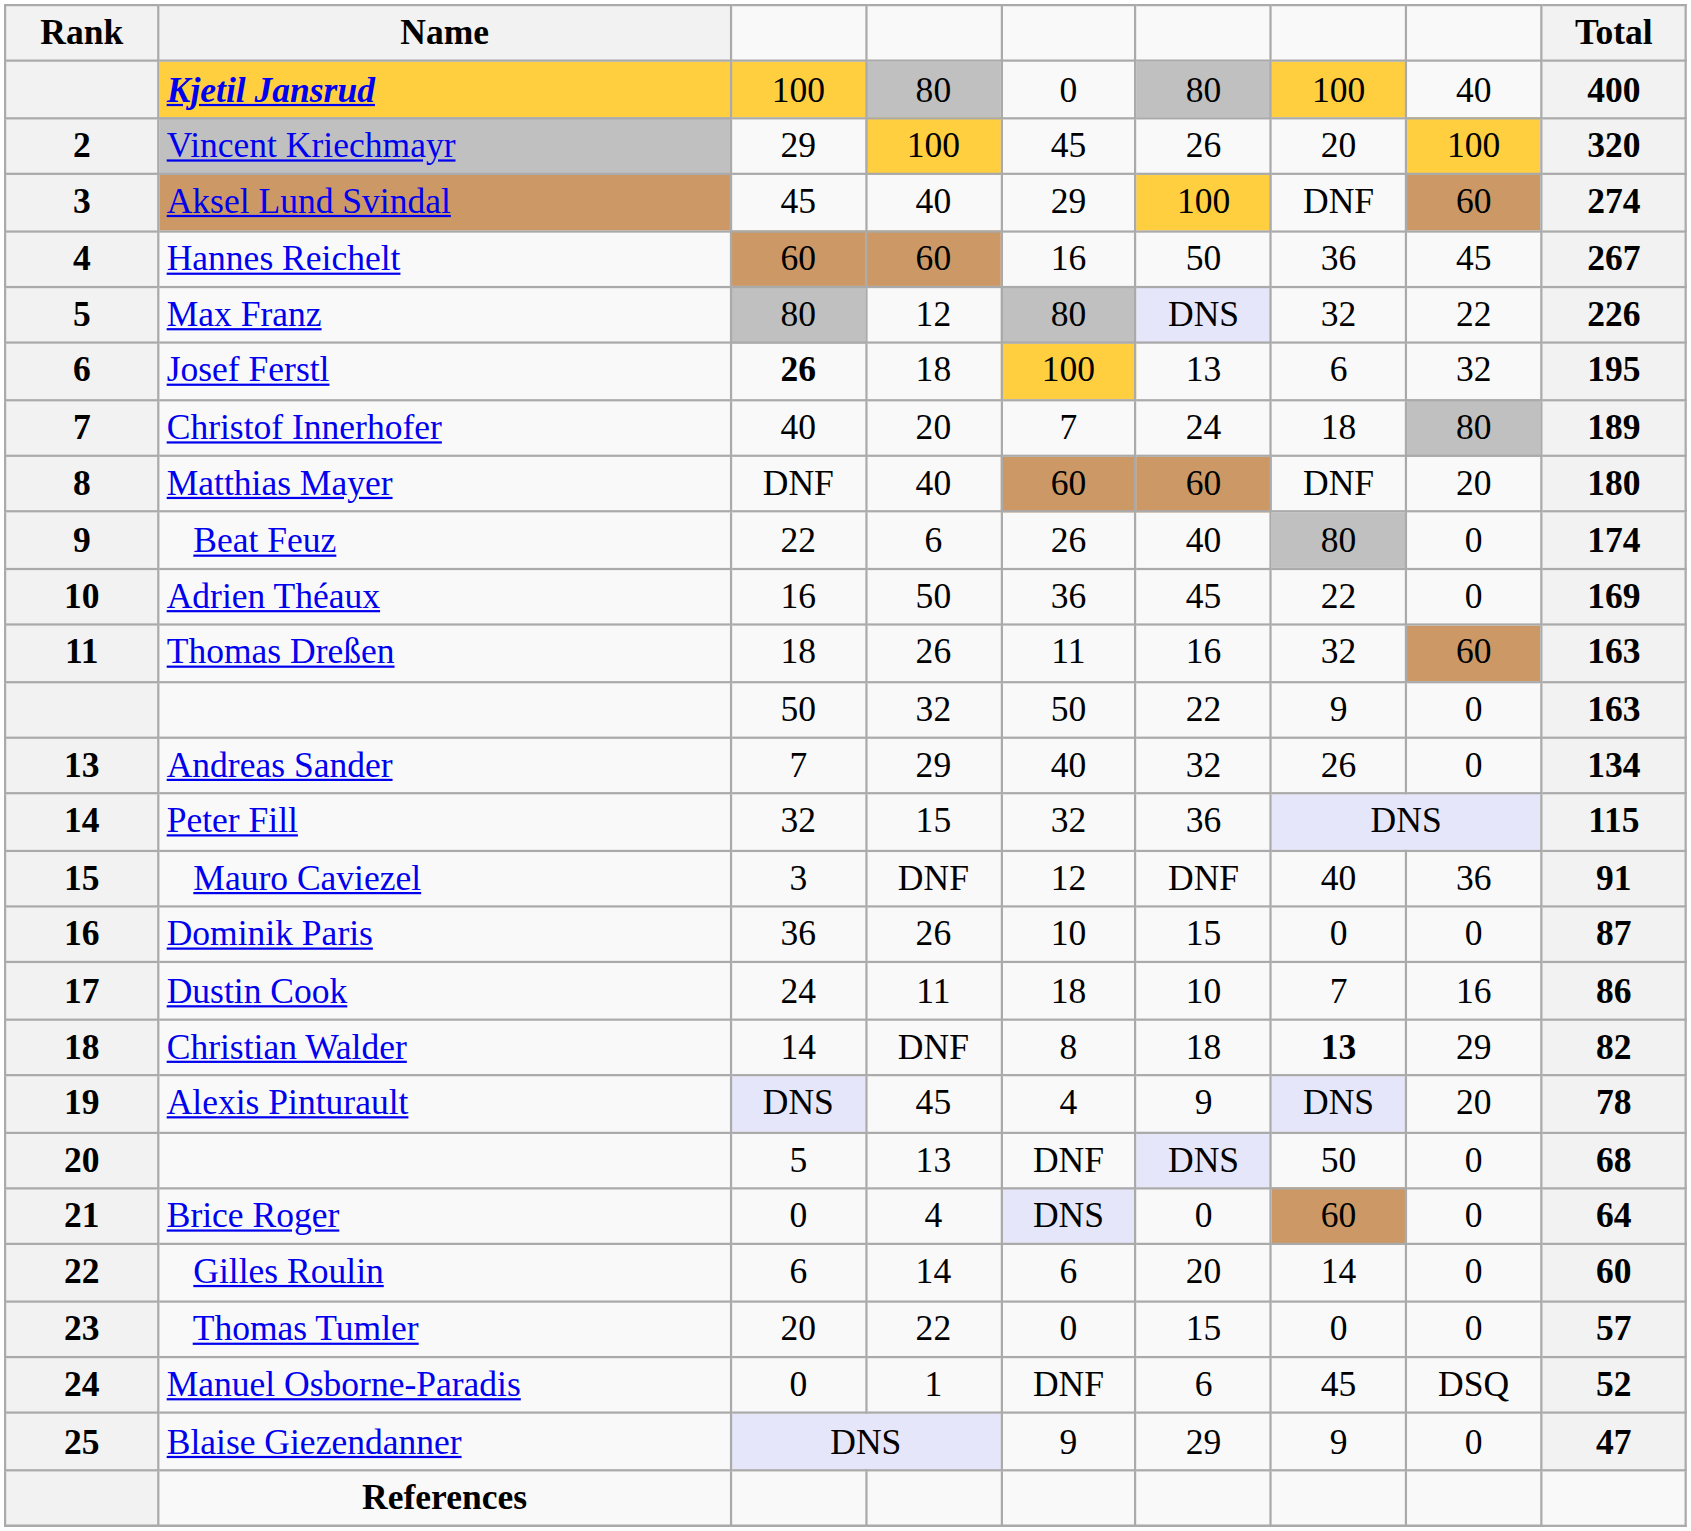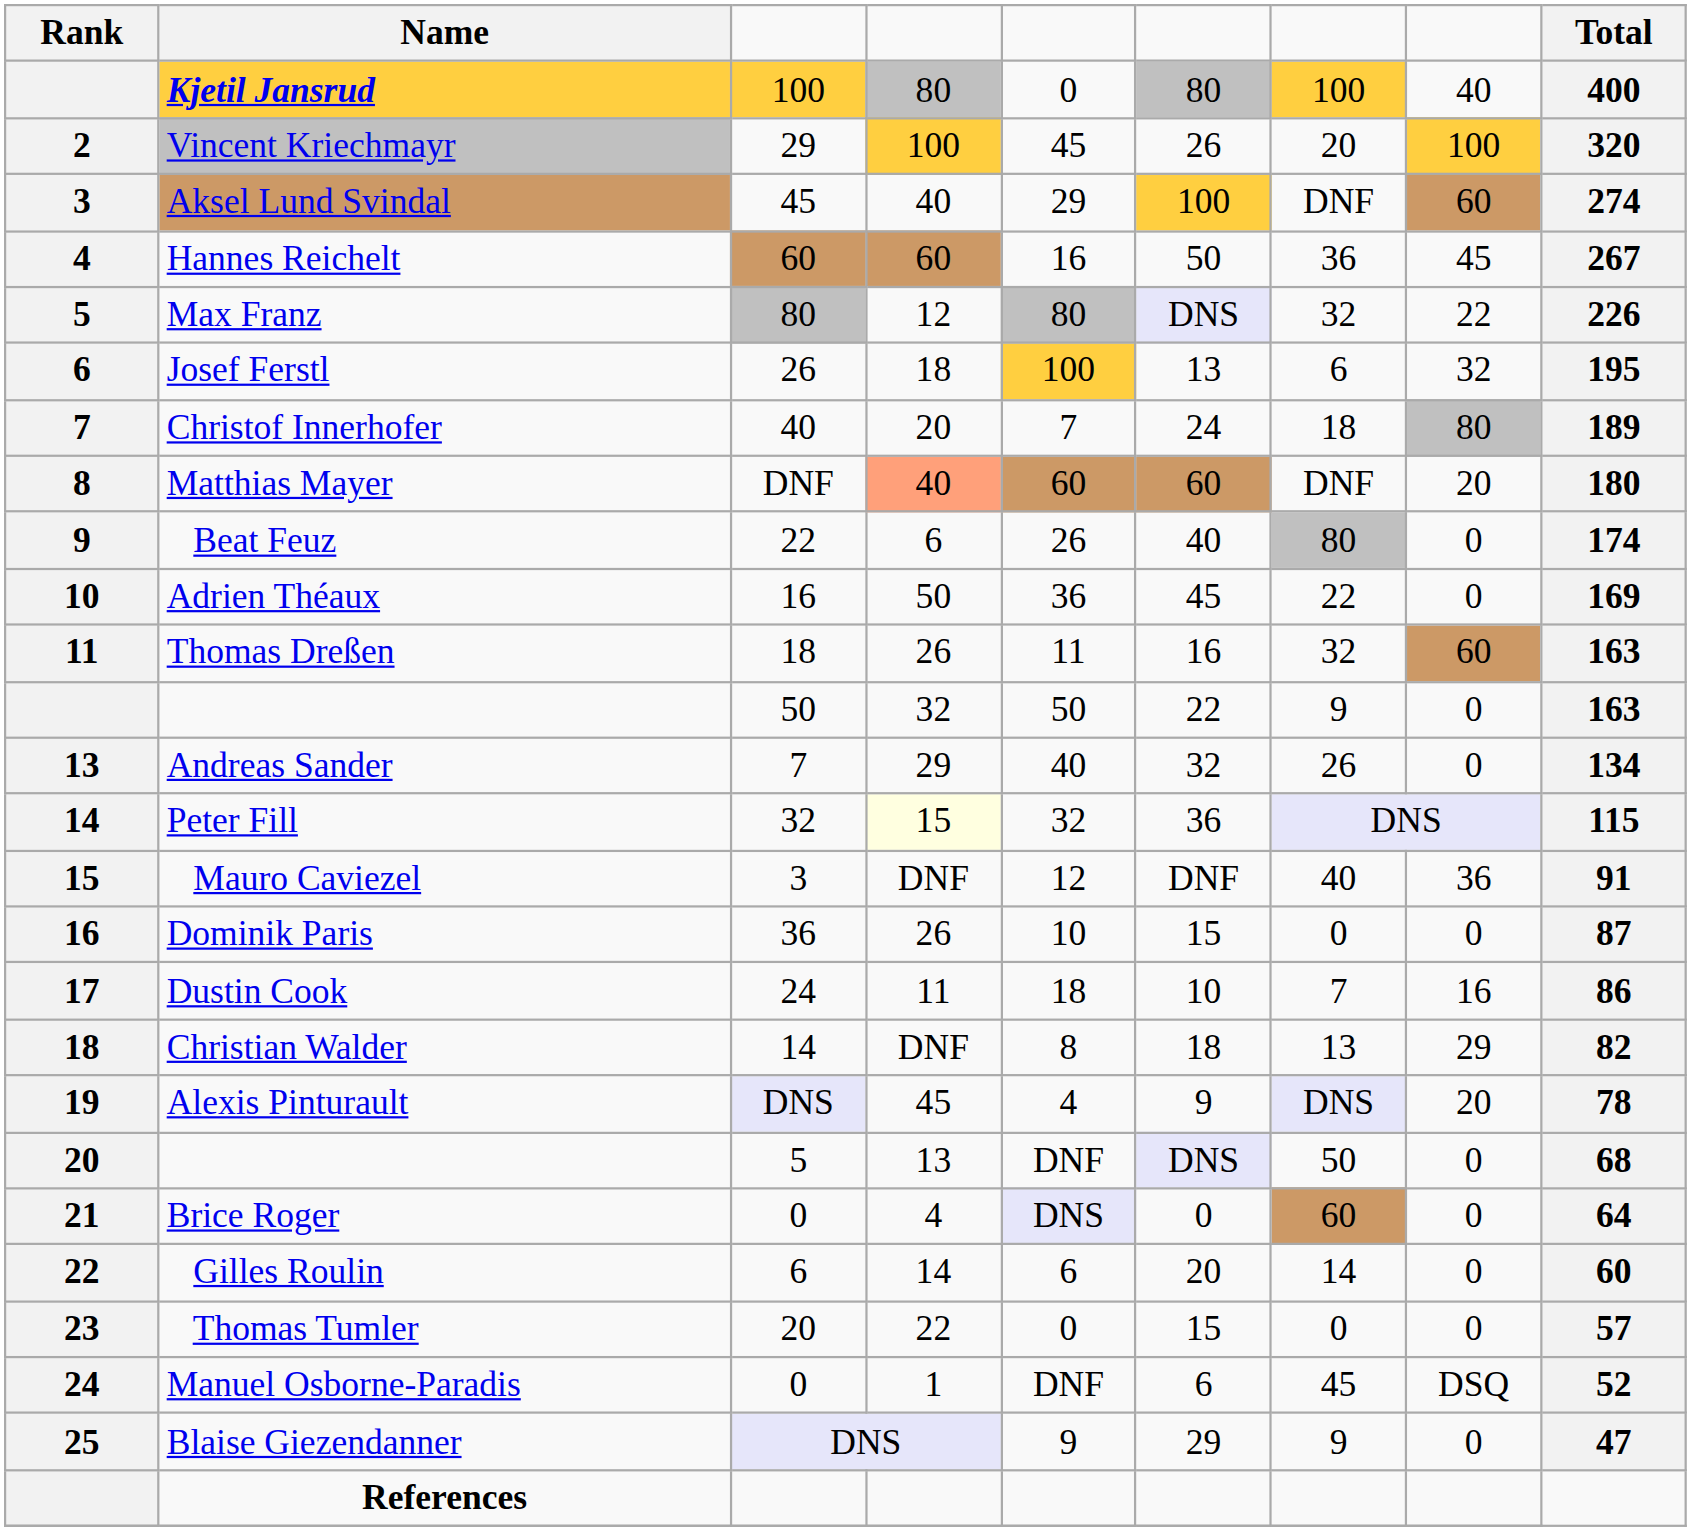(798, 370) bold -> (798, 370) normal
(933, 483) no background -> (933, 483) lightsalmon background
(933, 821) no background -> (933, 821) lightyellow background
(1339, 1046) bold -> (1339, 1046) normal
